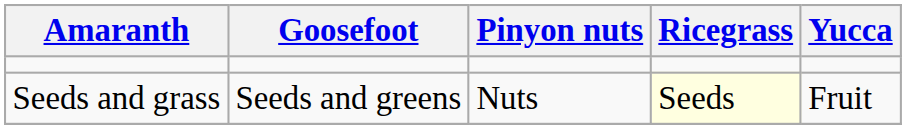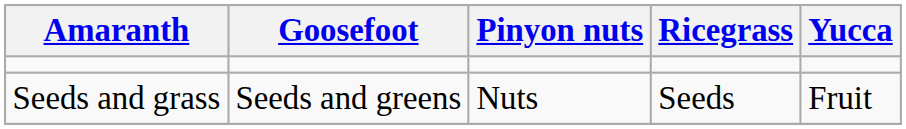(697, 97) lightyellow background -> (697, 97) no background
